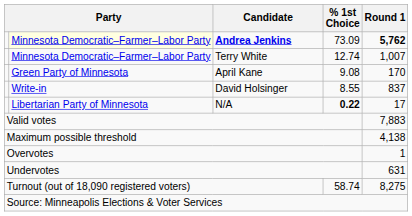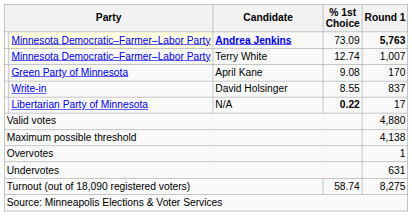(393, 40) 5,762 -> (393, 40) 5,763
(393, 121) 7,883 -> (393, 121) 4,880
